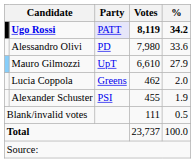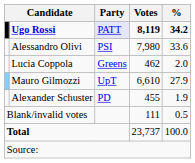(104, 47) PD -> (105, 47) PSI
rows swapped: (46, 64) <-> (42, 81)
(105, 98) PSI -> (104, 98) PD
